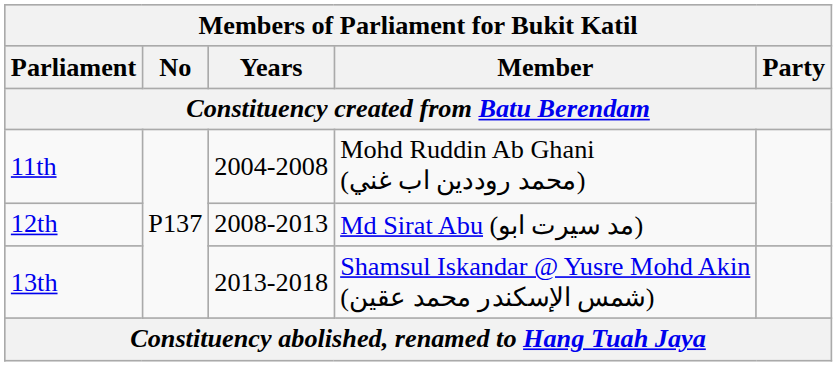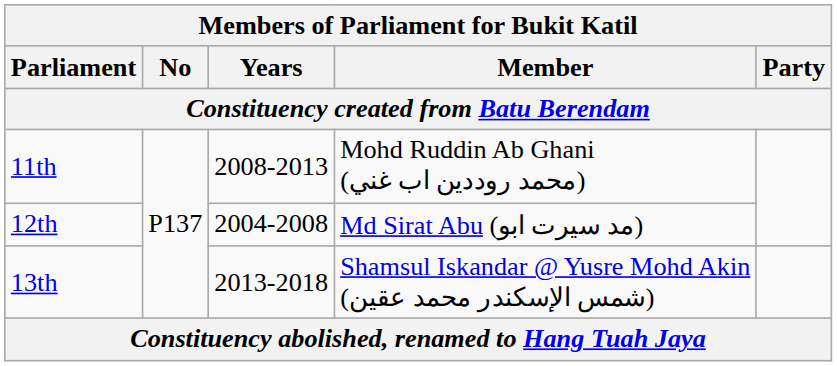(271, 165) 2004-2008 -> (271, 165) 2008-2013
(271, 223) 2008-2013 -> (271, 223) 2004-2008
